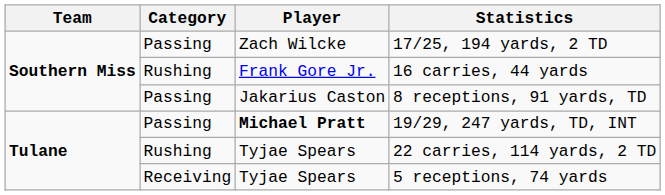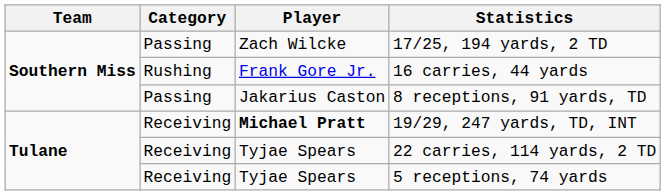(178, 124) Passing -> (187, 124) Receiving
(178, 151) Rushing -> (187, 151) Receiving
